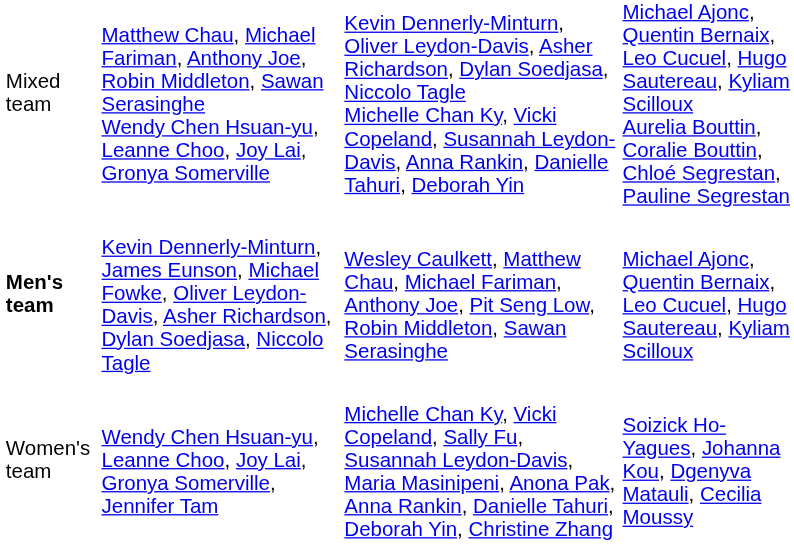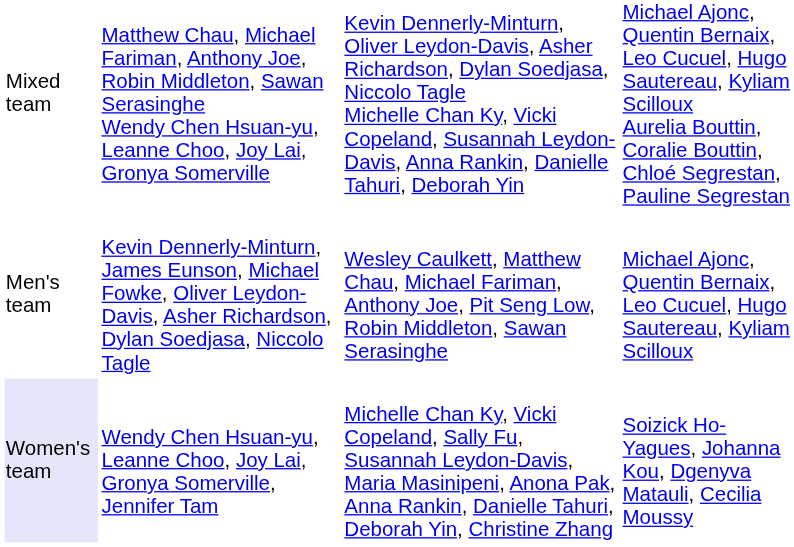(34, 293) bold -> (33, 293) normal
(48, 460) no background -> (48, 460) lavender background
